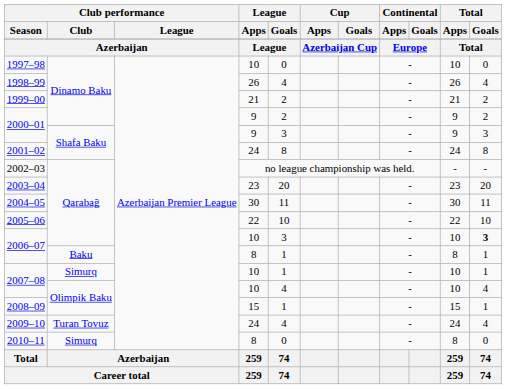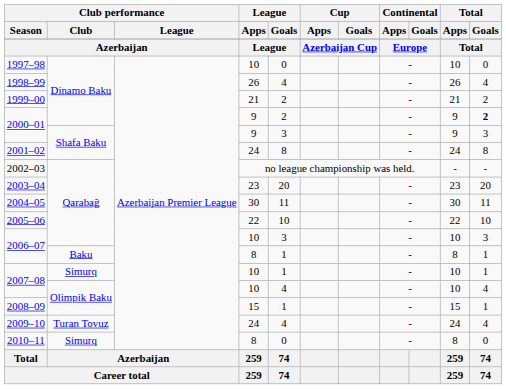(485, 116) normal -> (485, 116) bold
(485, 237) bold -> (485, 237) normal
